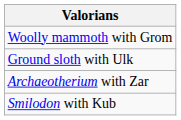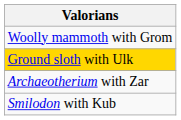(70, 59) no background -> (70, 59) gold background
